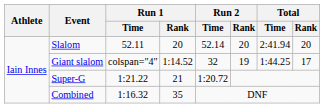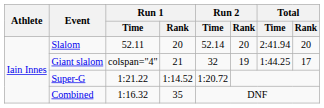(178, 62) 1:14.52 -> (178, 62) 21
(178, 78) 21 -> (178, 78) 1:14.52
